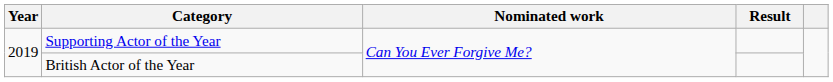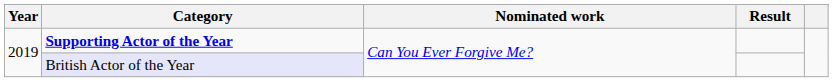(133, 40) normal -> (139, 40) bold
(120, 64) no background -> (120, 64) lavender background
